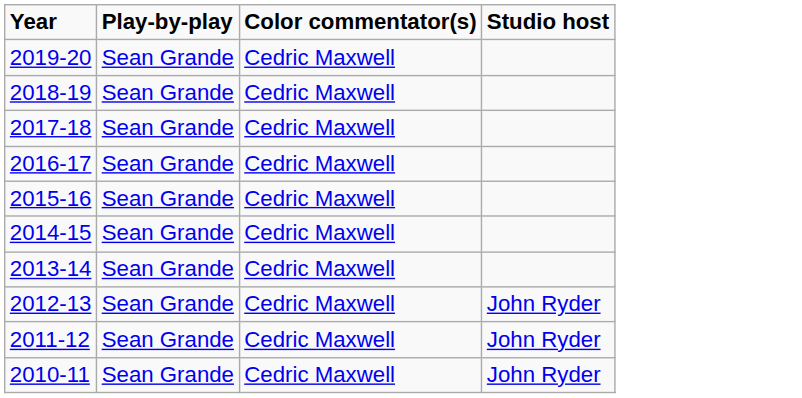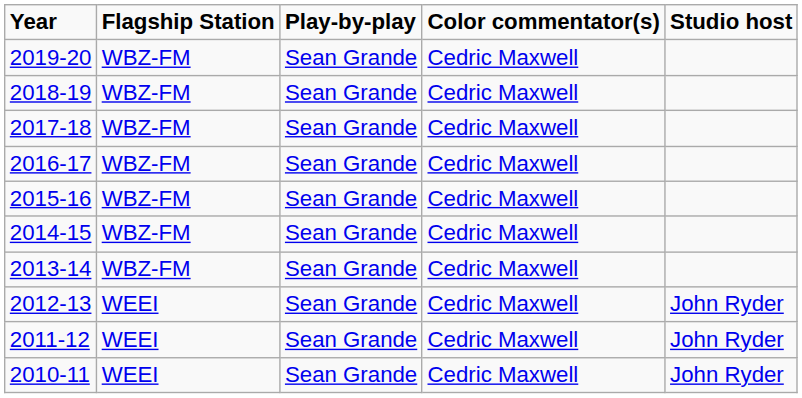+ column: (188, 22)
